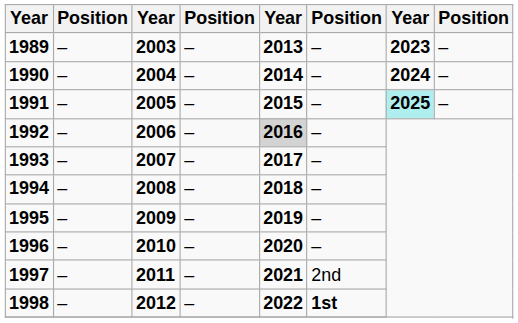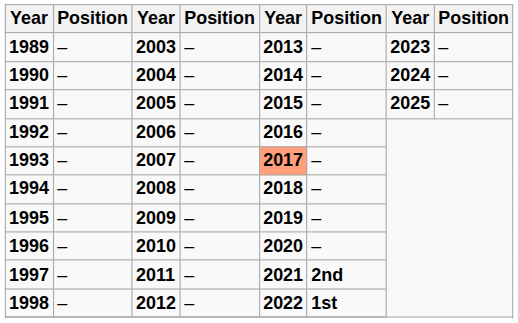(410, 103) paleturquoise background -> (410, 103) no background
(283, 132) lightgrey background -> (283, 132) no background
(283, 160) no background -> (283, 160) lightsalmon background
(326, 274) normal -> (327, 274) bold
